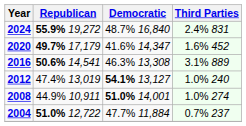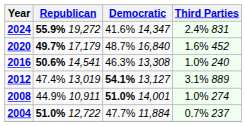(138, 30) 48.7% 16,840 -> (138, 30) 41.6% 14,347
(138, 46) 41.6% 14,347 -> (138, 46) 48.7% 16,840
(207, 63) 3.1% 889 -> (207, 63) 1.0% 240
(207, 80) 1.0% 240 -> (207, 80) 3.1% 889
